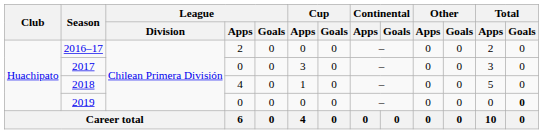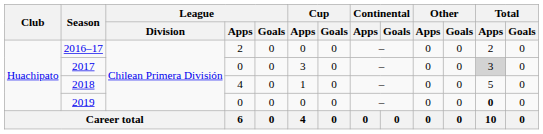(491, 66) no background -> (491, 66) lightgrey background
(491, 102) normal -> (491, 102) bold
(522, 102) bold -> (522, 102) normal
